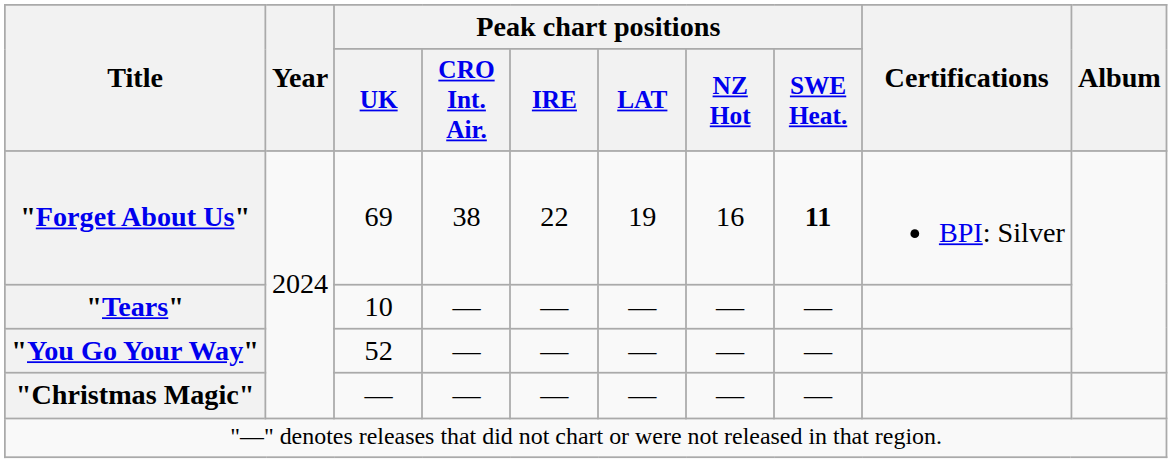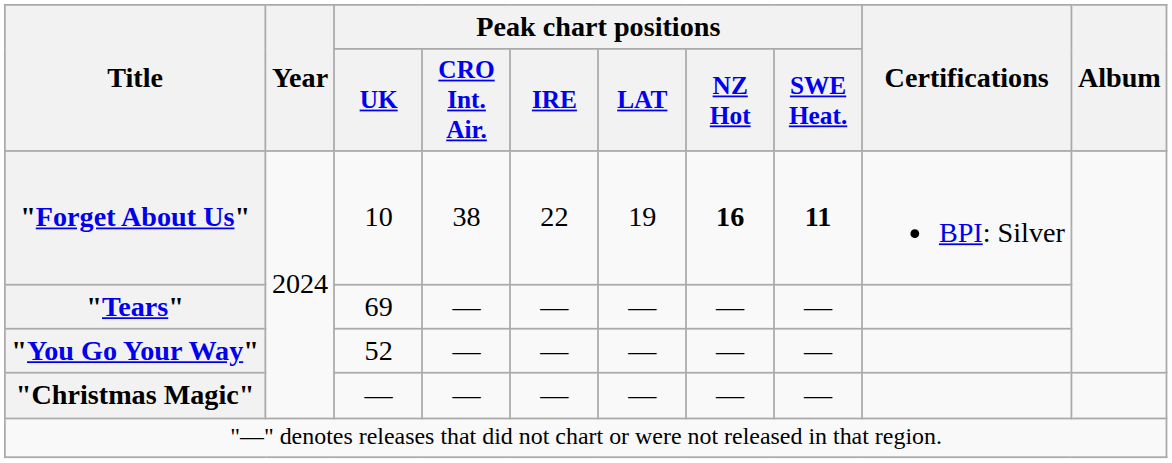(379, 217) 69 -> (379, 217) 10
(730, 217) normal -> (730, 217) bold
(379, 305) 10 -> (379, 305) 69
